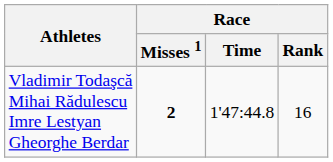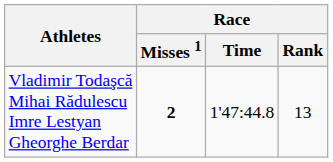(303, 112) 16 -> (303, 112) 13
